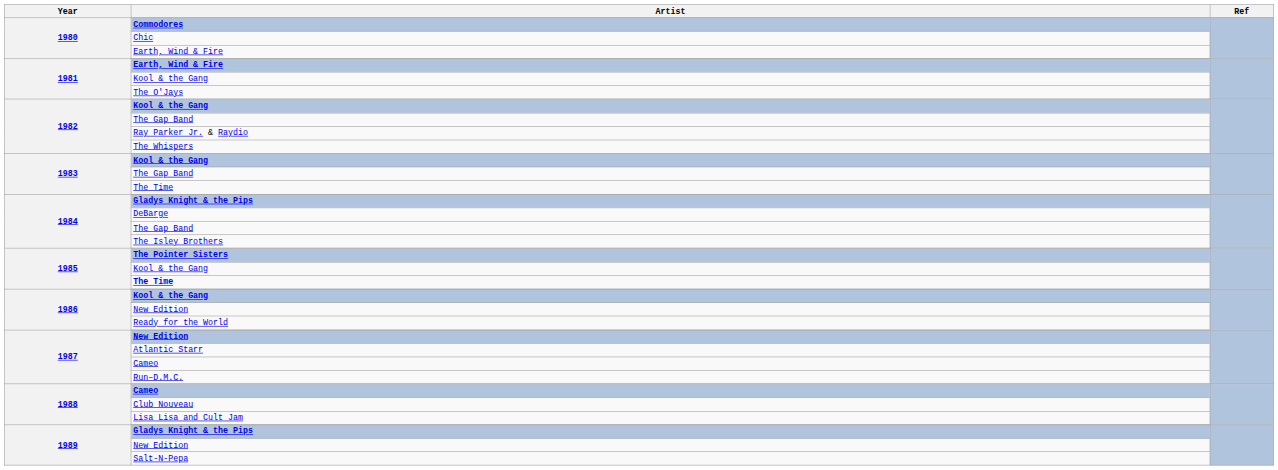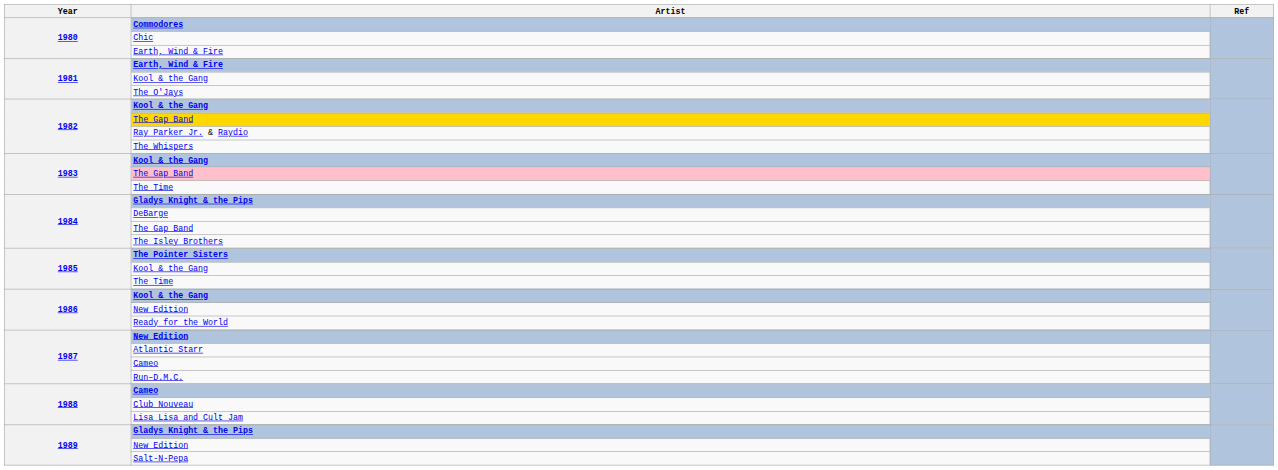(163, 120) no background -> (163, 120) gold background
(163, 174) no background -> (163, 174) pink background
(153, 282) bold -> (153, 282) normal
